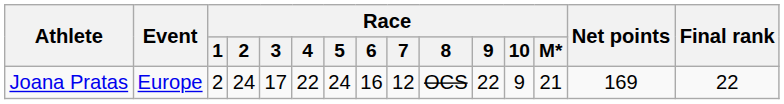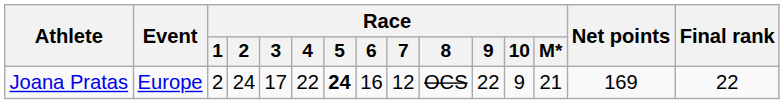(340, 83) normal -> (340, 83) bold
